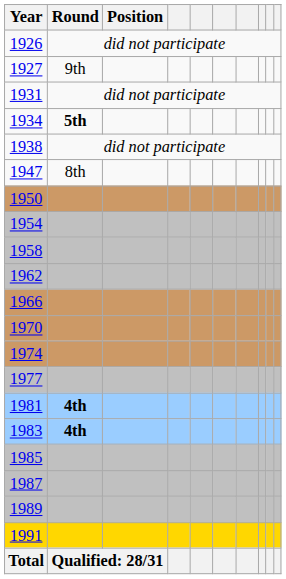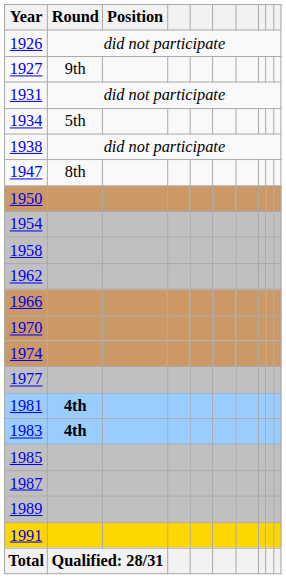(75, 120) bold -> (75, 120) normal
